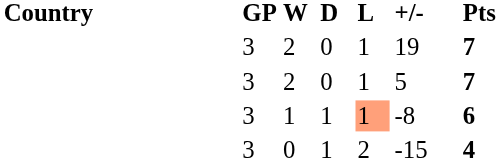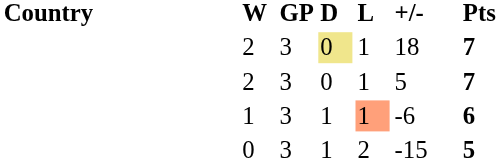columns swapped: (260, 13) <-> (295, 13)
(326, 47) no background -> (326, 47) khaki background
(407, 47) 19 -> (407, 47) 18
(405, 115) -8 -> (405, 115) -6
(469, 149) 4 -> (469, 149) 5
